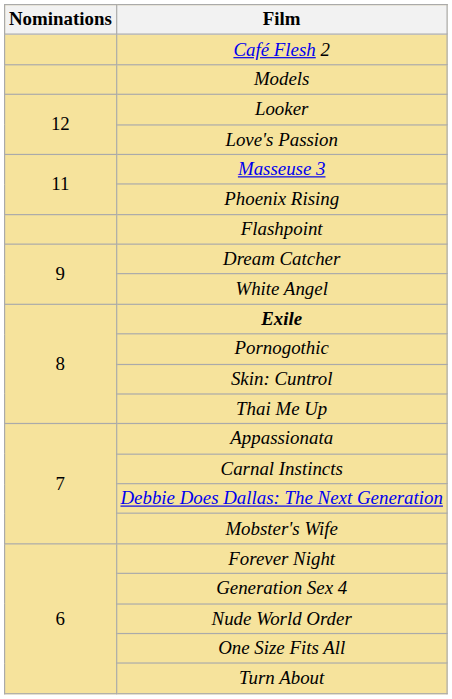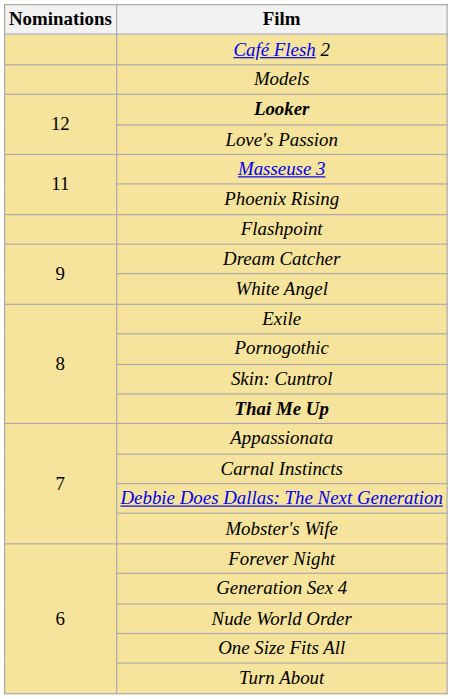(282, 109) normal -> (282, 109) bold
(282, 318) bold -> (282, 318) normal
(282, 408) normal -> (282, 408) bold
